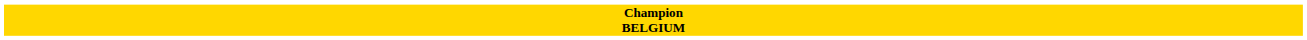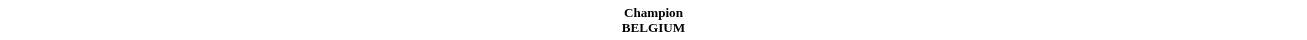(653, 20) gold background -> (653, 20) no background
